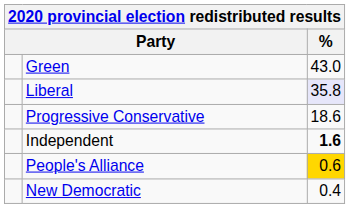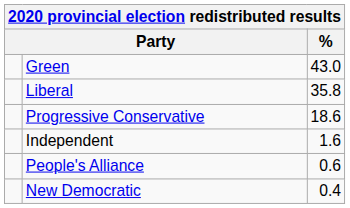(326, 91) lavender background -> (326, 91) no background
(330, 141) bold -> (330, 141) normal
(330, 166) gold background -> (330, 166) no background
